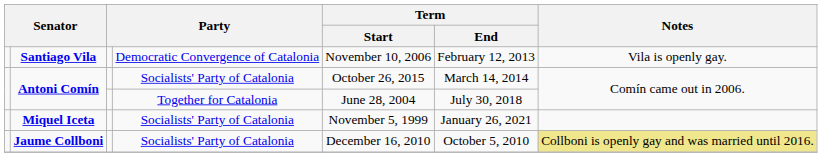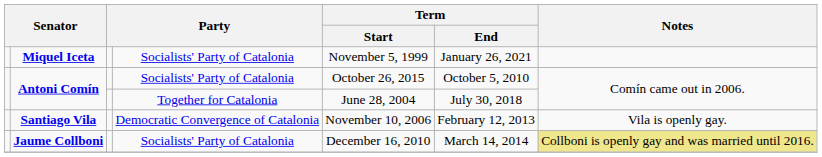rows swapped: (58, 120) <-> (58, 57)
(486, 78) March 14, 2014 -> (486, 78) October 5, 2010
(486, 141) October 5, 2010 -> (486, 141) March 14, 2014
